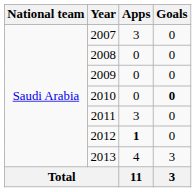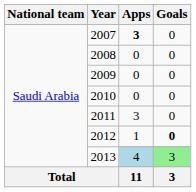(136, 34) normal -> (136, 34) bold
(172, 95) bold -> (172, 95) normal
(136, 136) bold -> (136, 136) normal
(172, 136) normal -> (172, 136) bold
(136, 156) no background -> (136, 156) lightblue background
(172, 156) no background -> (172, 156) lightgreen background
